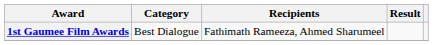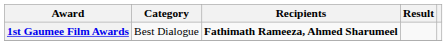(294, 31) normal -> (301, 31) bold
